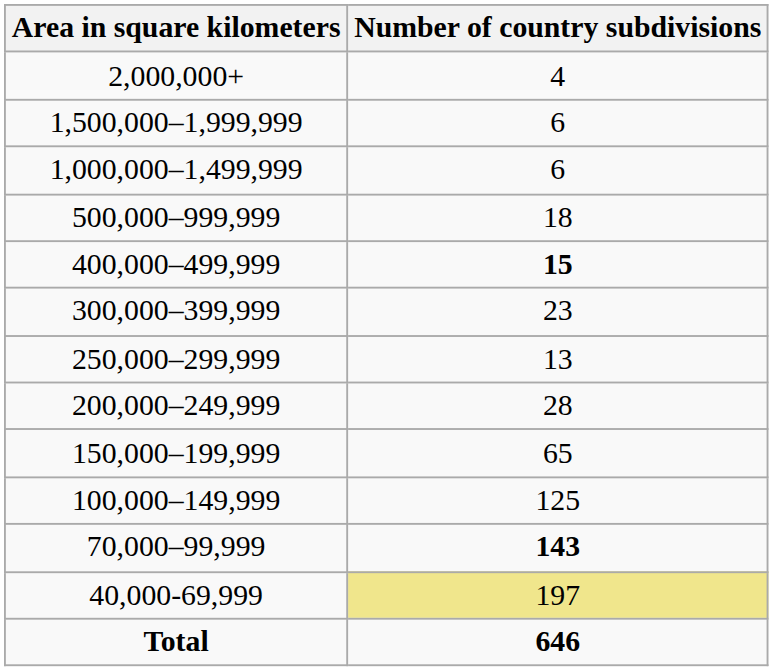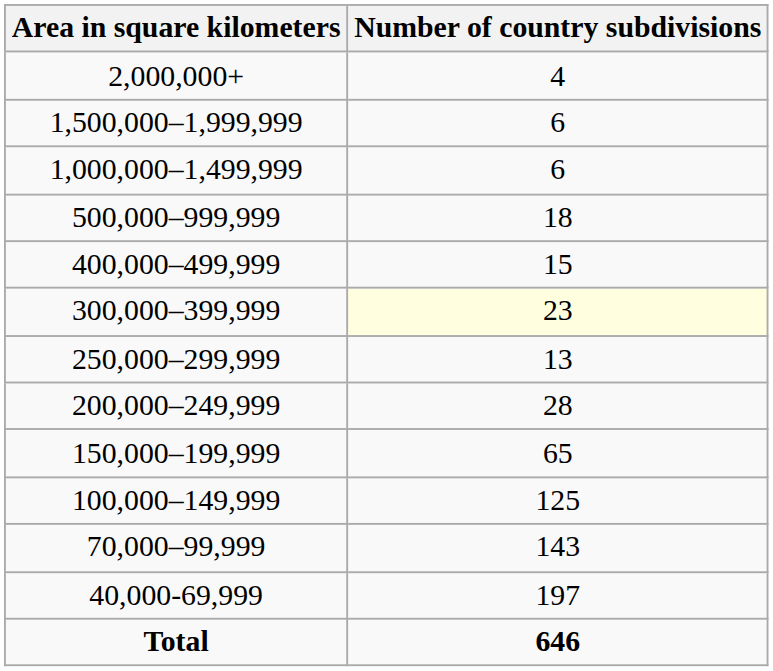(558, 264) bold -> (558, 264) normal
(558, 311) no background -> (558, 311) lightyellow background
(558, 547) bold -> (558, 547) normal
(558, 594) khaki background -> (558, 594) no background
